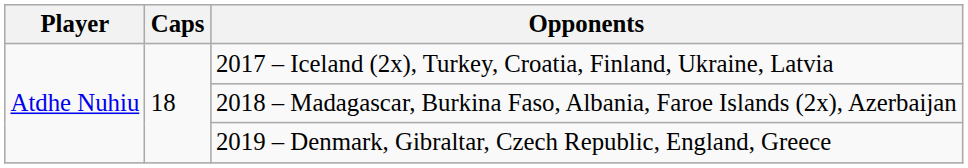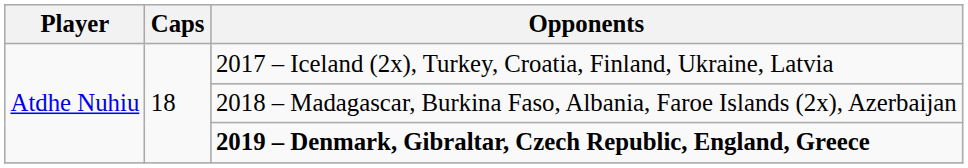(524, 142) normal -> (543, 142) bold
